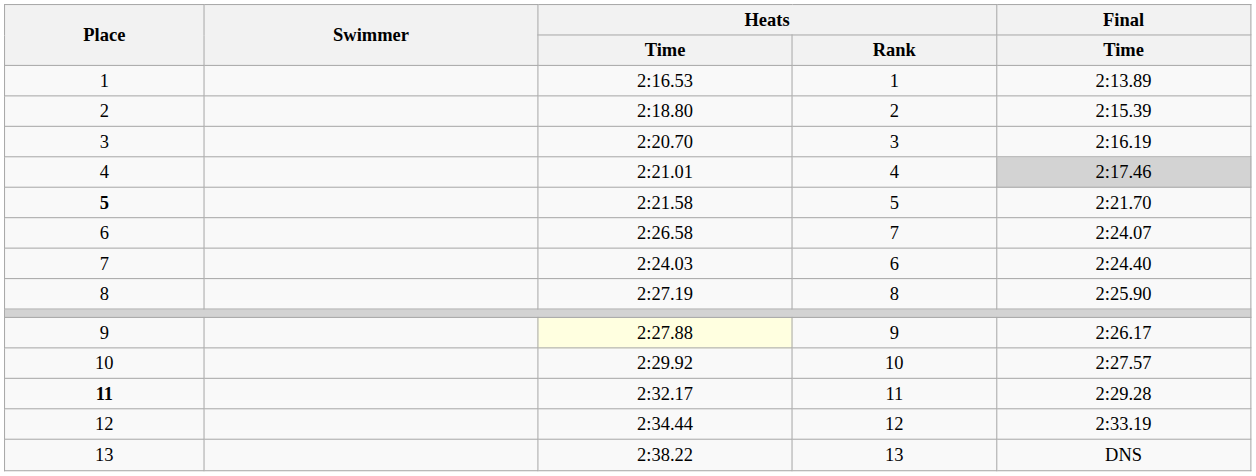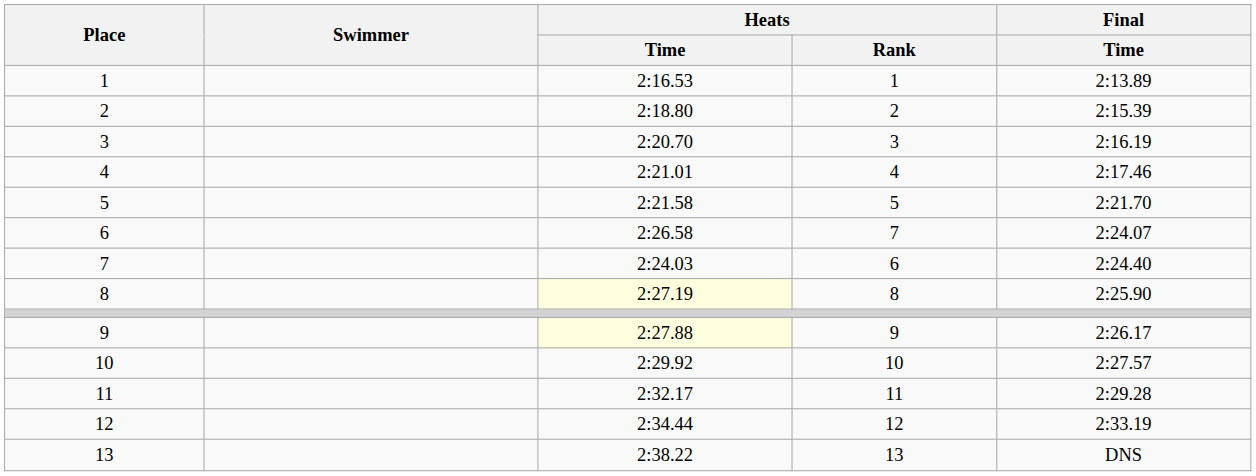(1124, 171) lightgrey background -> (1124, 171) no background
(104, 202) bold -> (104, 202) normal
(665, 293) no background -> (665, 293) lightyellow background
(104, 393) bold -> (104, 393) normal
